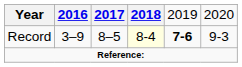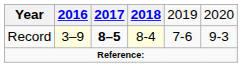(73, 36) no background -> (73, 36) lightyellow background
(109, 36) normal -> (109, 36) bold
(182, 36) bold -> (182, 36) normal
